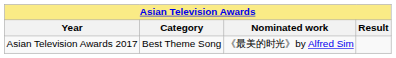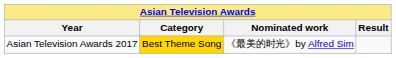(182, 44) no background -> (182, 44) gold background
